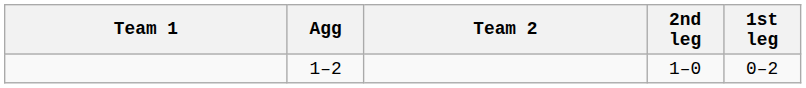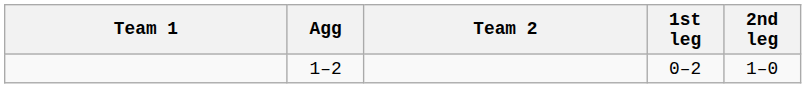columns swapped: (762, 29) <-> (685, 29)
